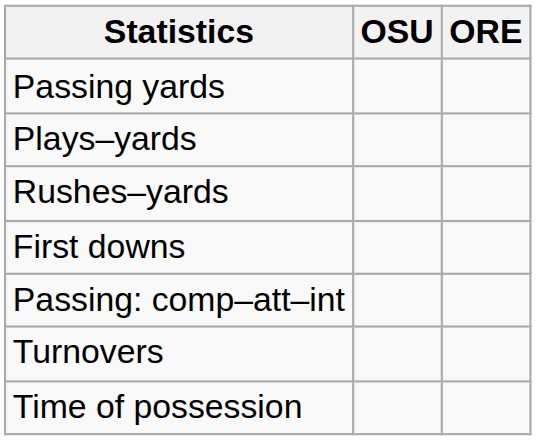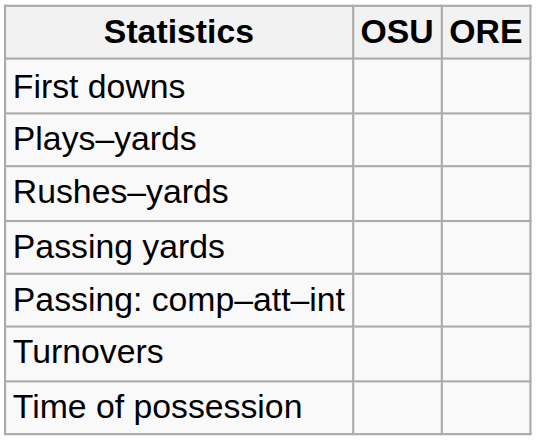rows swapped: (99, 246) <-> (119, 85)
